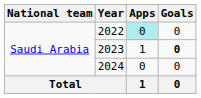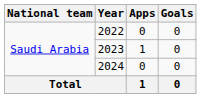(142, 31) paleturquoise background -> (142, 31) no background
(177, 49) bold -> (177, 49) normal
